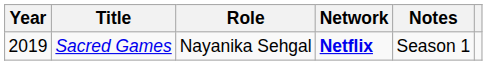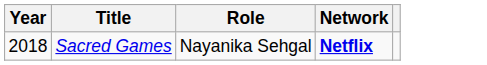- column: (433, 18)
(28, 45) 2019 -> (28, 45) 2018
